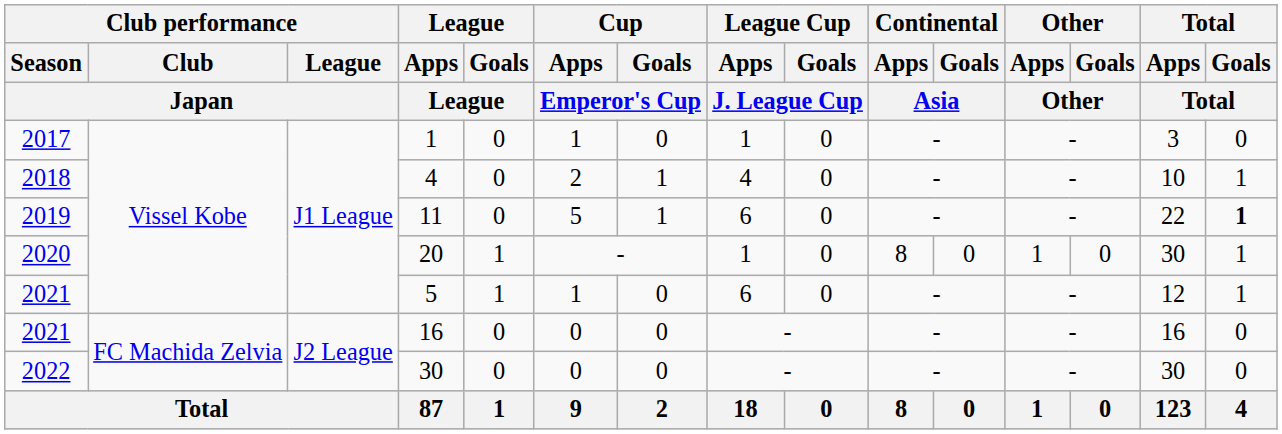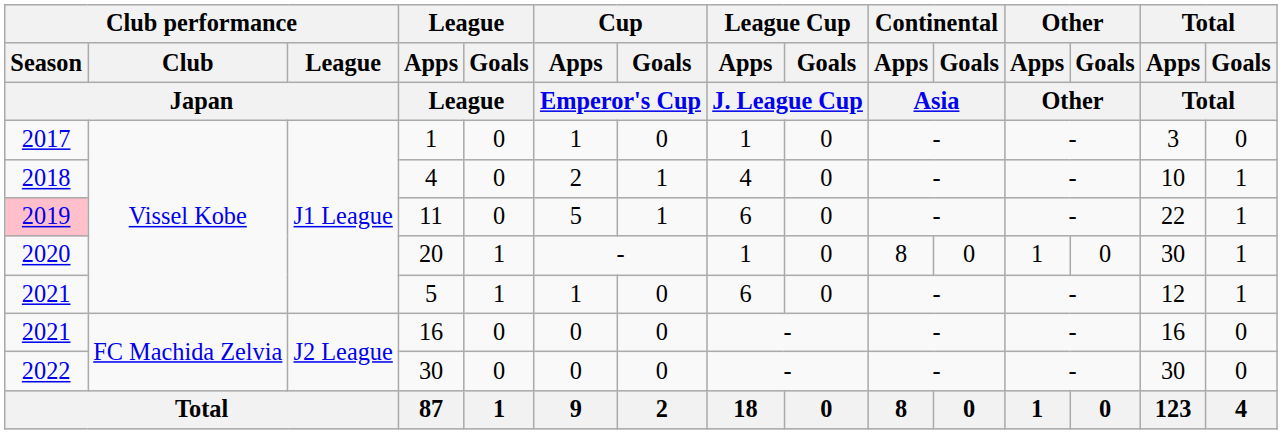(46, 216) no background -> (46, 216) pink background
(1241, 216) bold -> (1241, 216) normal
